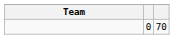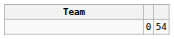(161, 27) 70 -> (161, 27) 54
